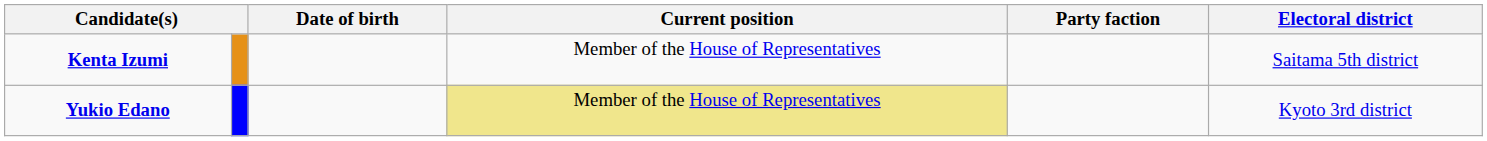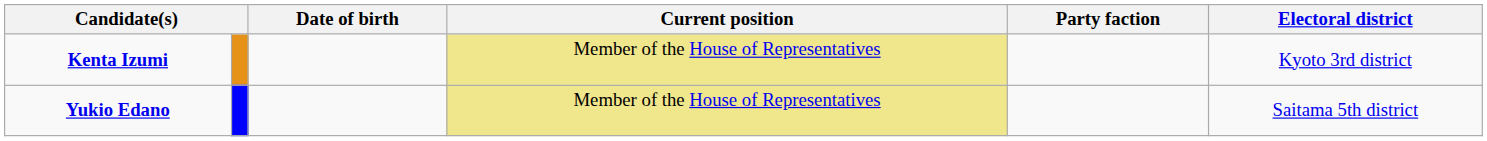(727, 49) no background -> (727, 49) khaki background
(1345, 59) Saitama 5th district -> (1345, 59) Kyoto 3rd district
(1345, 110) Kyoto 3rd district -> (1345, 110) Saitama 5th district
